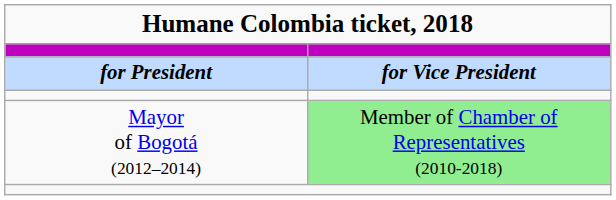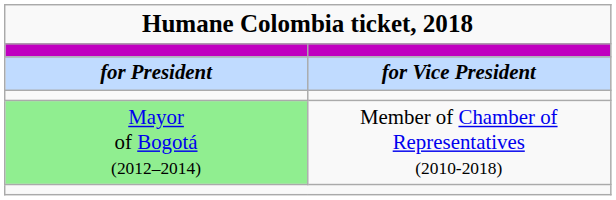(156, 142) no background -> (156, 142) lightgreen background
(459, 142) lightgreen background -> (459, 142) no background
